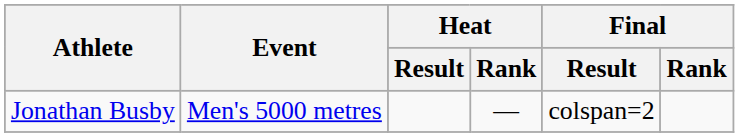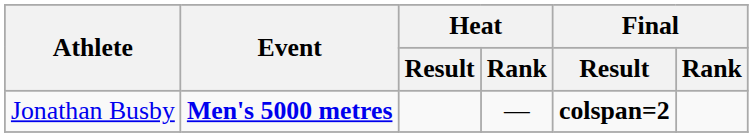(284, 111) normal -> (290, 111) bold
(601, 111) normal -> (614, 111) bold
